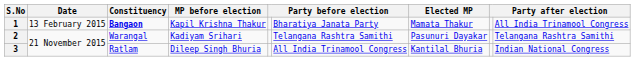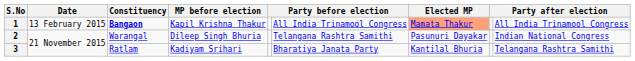(326, 24) Bharatiya Janata Party -> (340, 24) All India Trinamool Congress
(442, 24) no background -> (442, 24) lightsalmon background
(206, 37) Kadiyam Srihari -> (216, 37) Dileep Singh Bhuria
(554, 37) Telangana Rashtra Samithi -> (552, 37) Indian National Congress
(216, 50) Dileep Singh Bhuria -> (206, 50) Kadiyam Srihari
(340, 50) All India Trinamool Congress -> (326, 50) Bharatiya Janata Party
(552, 50) Indian National Congress -> (554, 50) Telangana Rashtra Samithi
